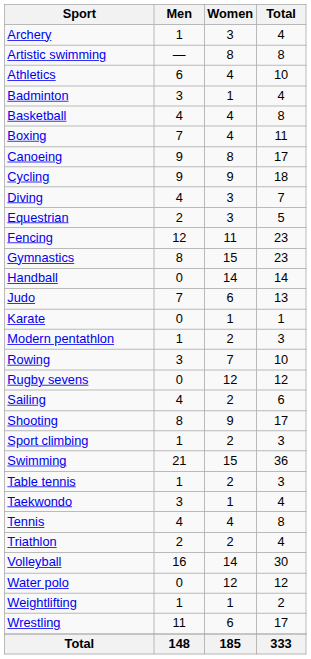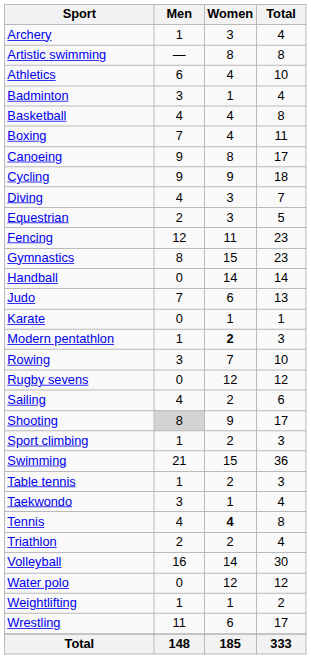(230, 339) normal -> (230, 339) bold
(179, 420) no background -> (179, 420) lightgrey background
(230, 522) normal -> (230, 522) bold
